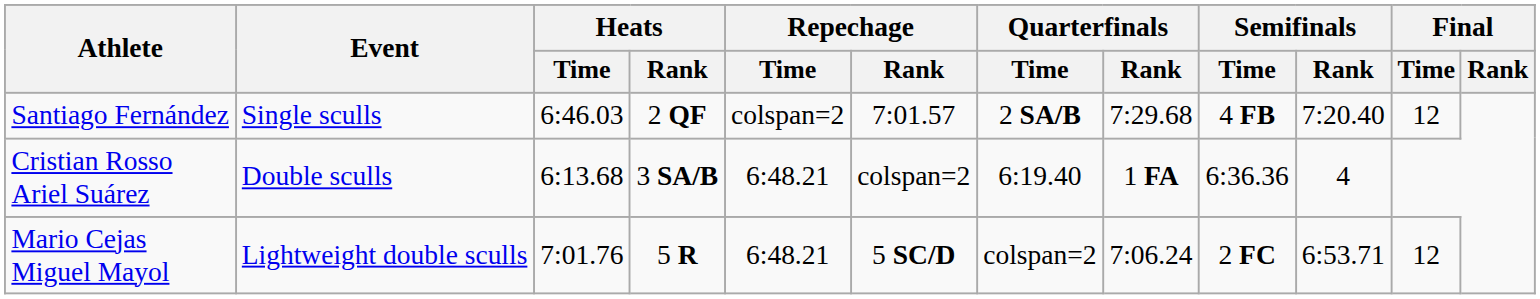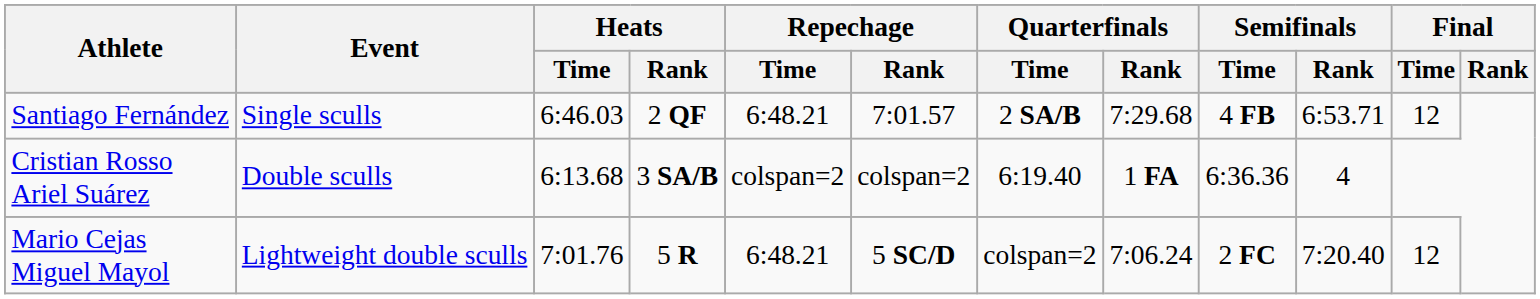(788, 115) colspan=2 -> (788, 115) 6:48.21
(1343, 115) 7:20.40 -> (1343, 115) 6:53.71
(788, 177) 6:48.21 -> (788, 177) colspan=2
(1343, 255) 6:53.71 -> (1343, 255) 7:20.40
